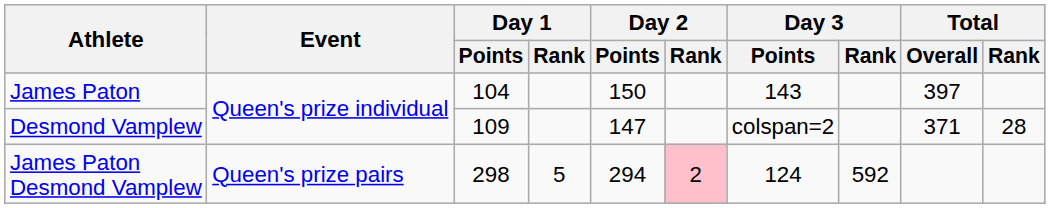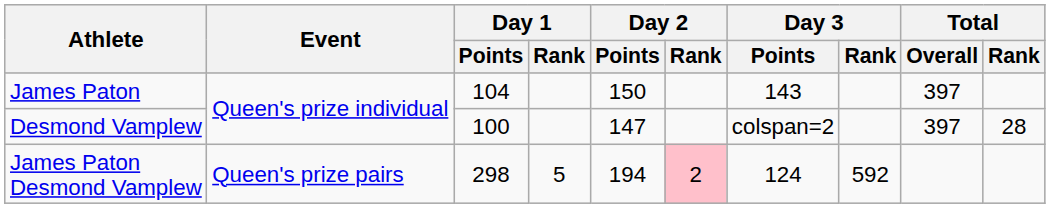(491, 127) 109 -> (491, 127) 100
(942, 127) 371 -> (942, 127) 397
(627, 174) 294 -> (627, 174) 194
